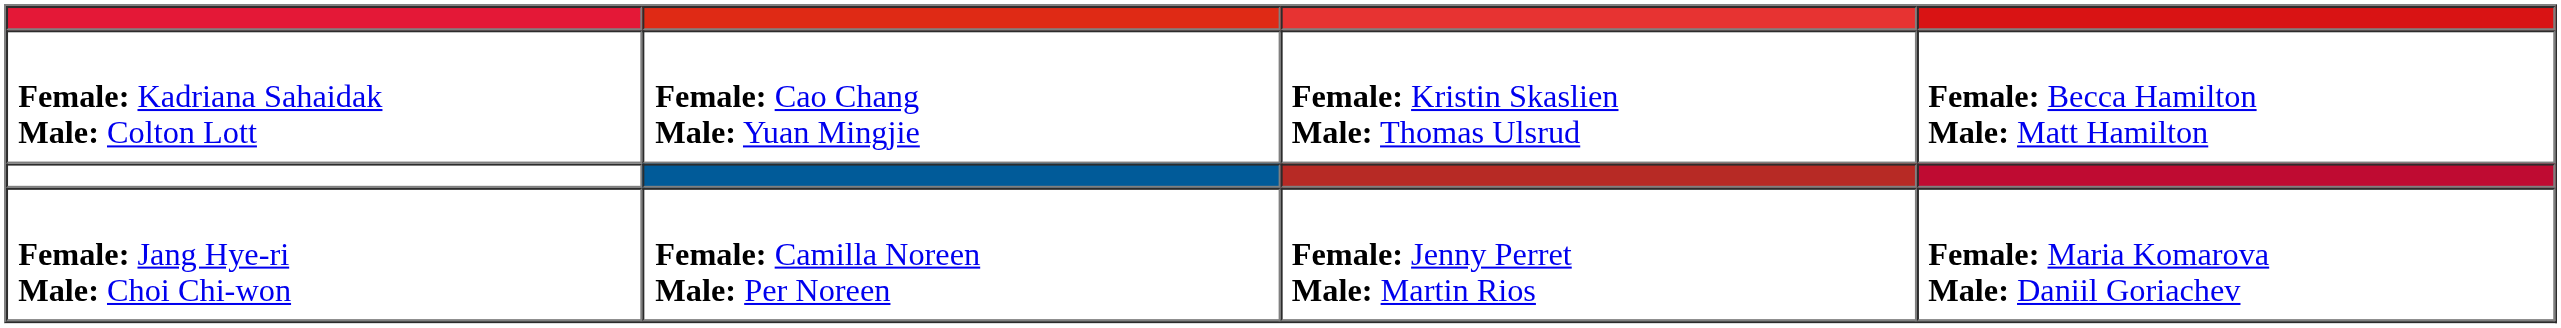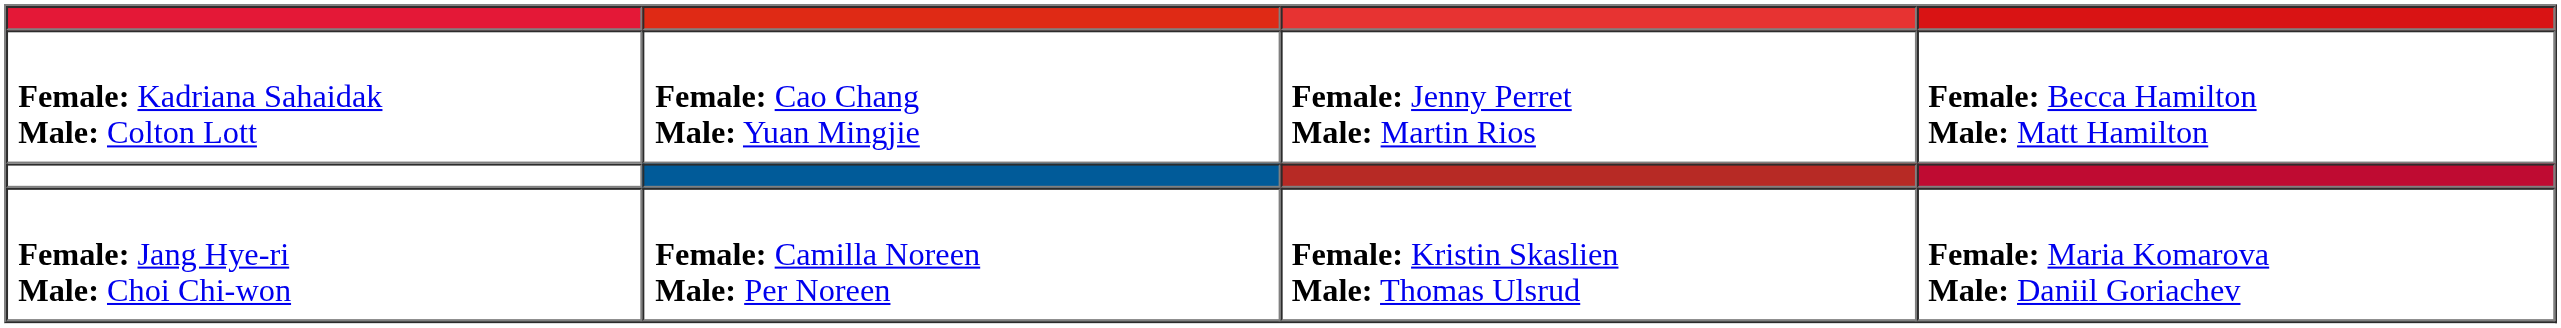(1455, 114) Female: Kristin Skaslien Male: Thomas Ulsrud -> (1432, 114) Female: Jenny Perret Male: Martin Rios
(1432, 272) Female: Jenny Perret Male: Martin Rios -> (1455, 272) Female: Kristin Skaslien Male: Thomas Ulsrud
